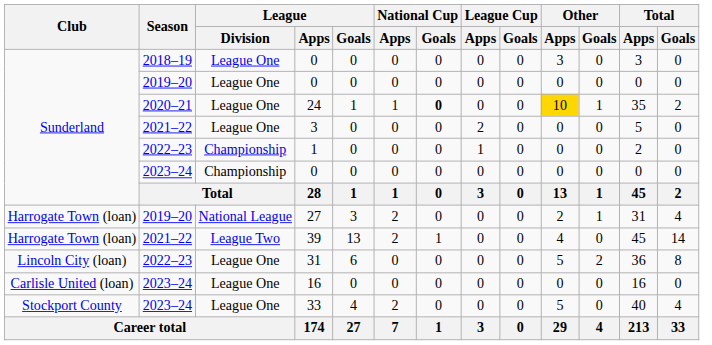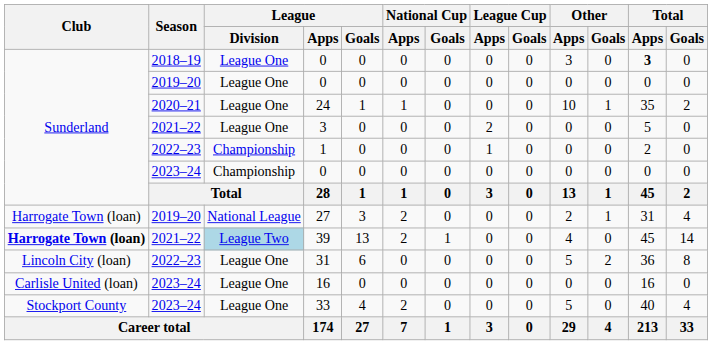(639, 60) normal -> (647, 60) bold
(439, 104) bold -> (447, 104) normal
(560, 104) gold background -> (569, 104) no background
(72, 238) normal -> (76, 238) bold
(245, 238) no background -> (254, 238) lightblue background
